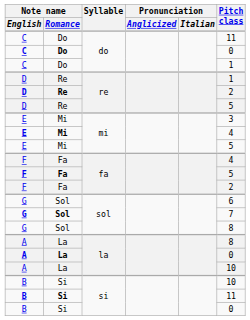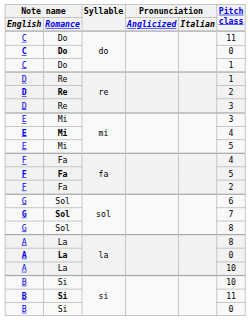(231, 106) 5 -> (231, 106) 3
